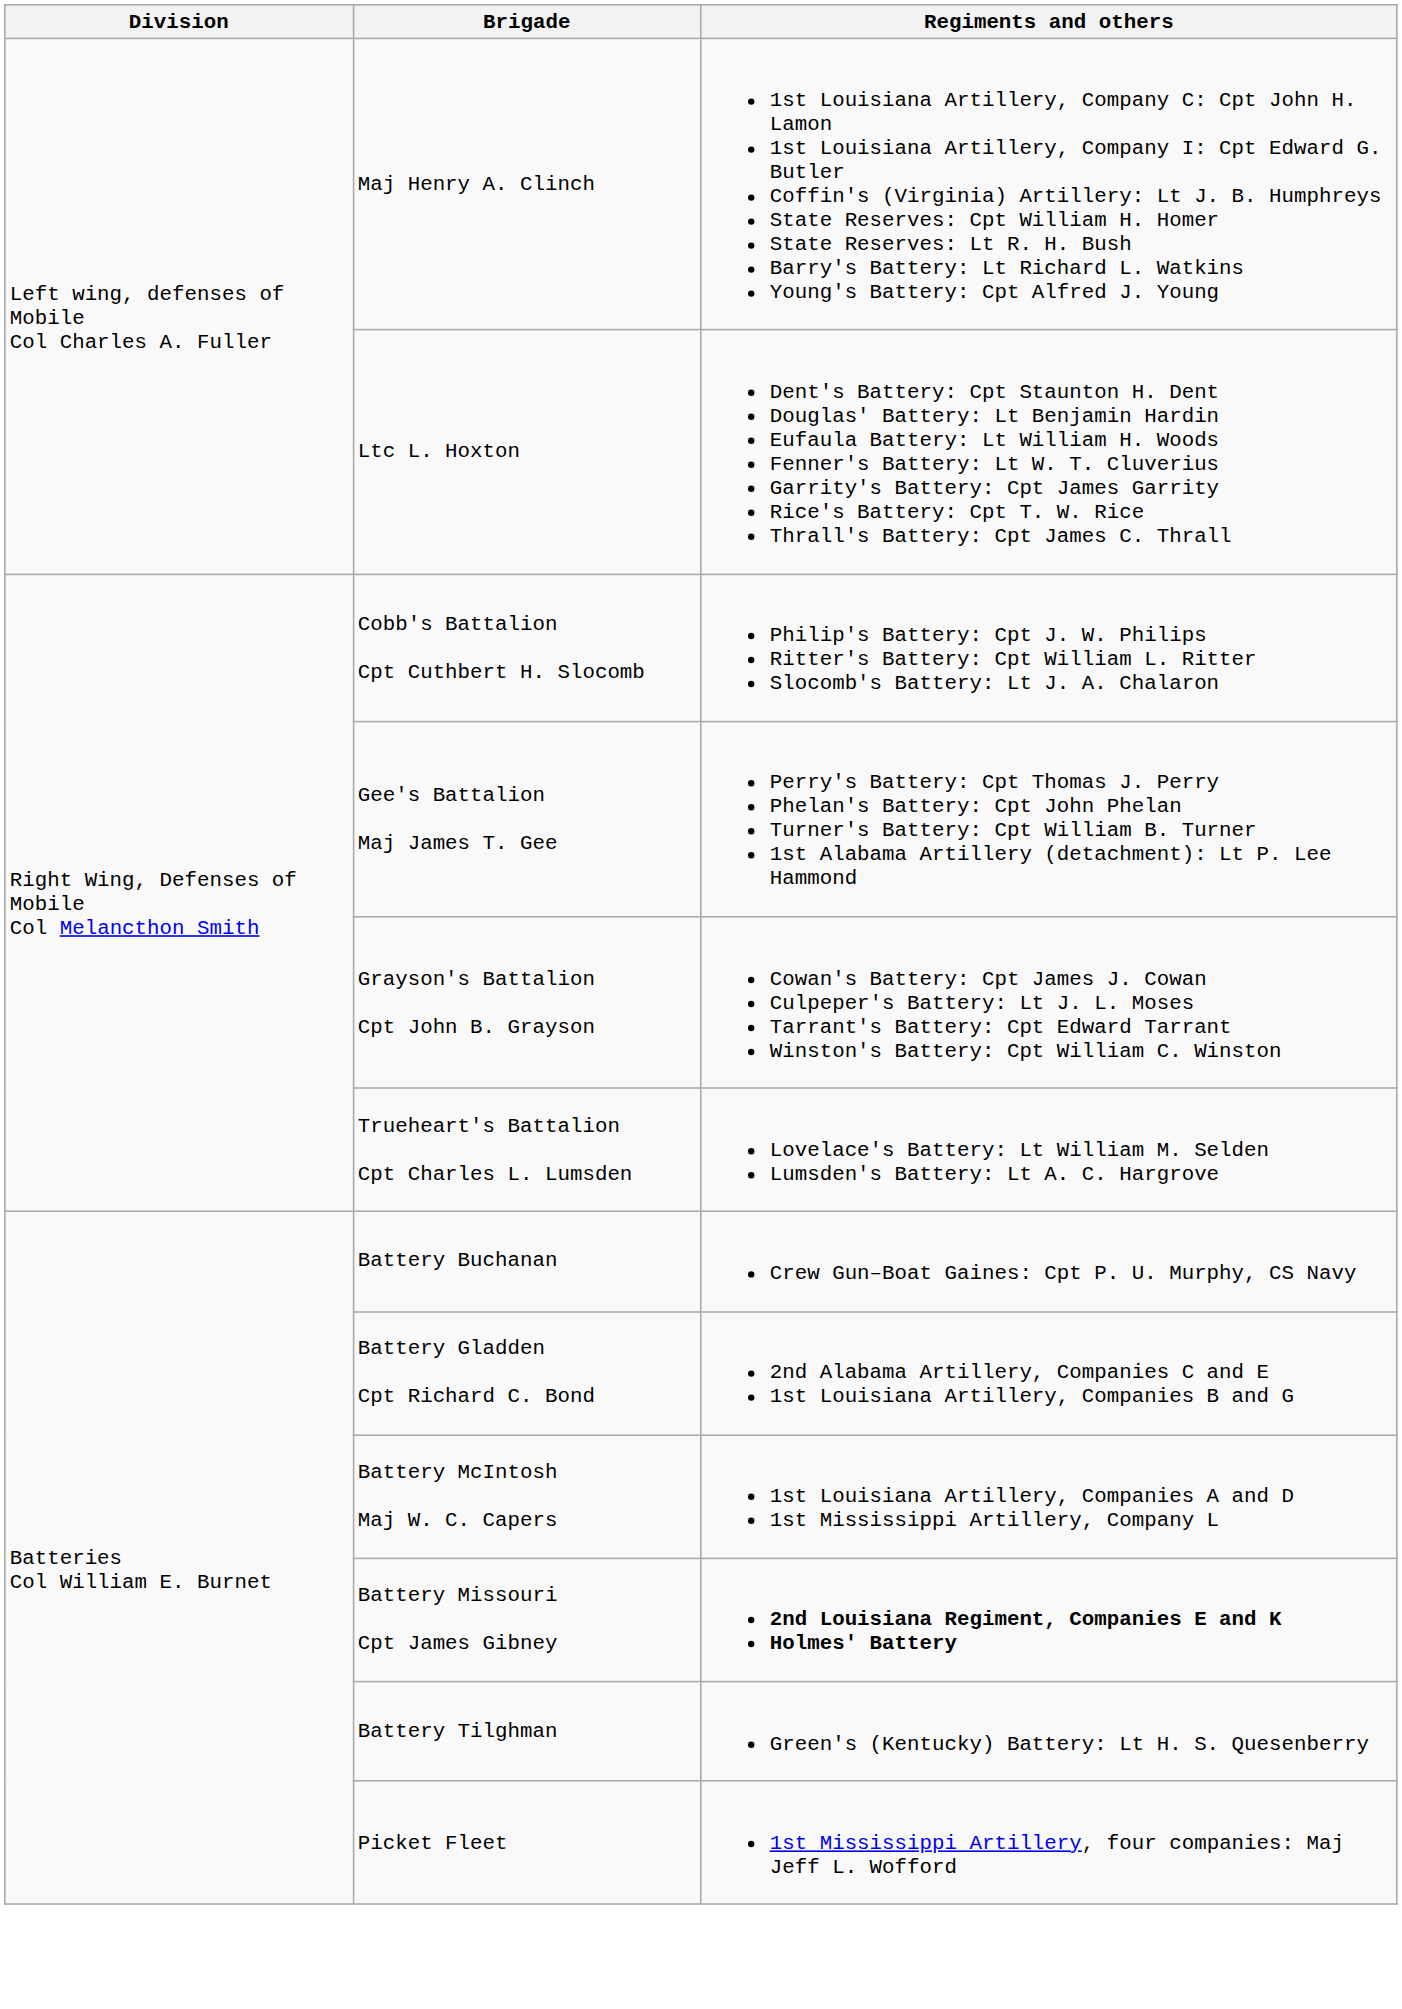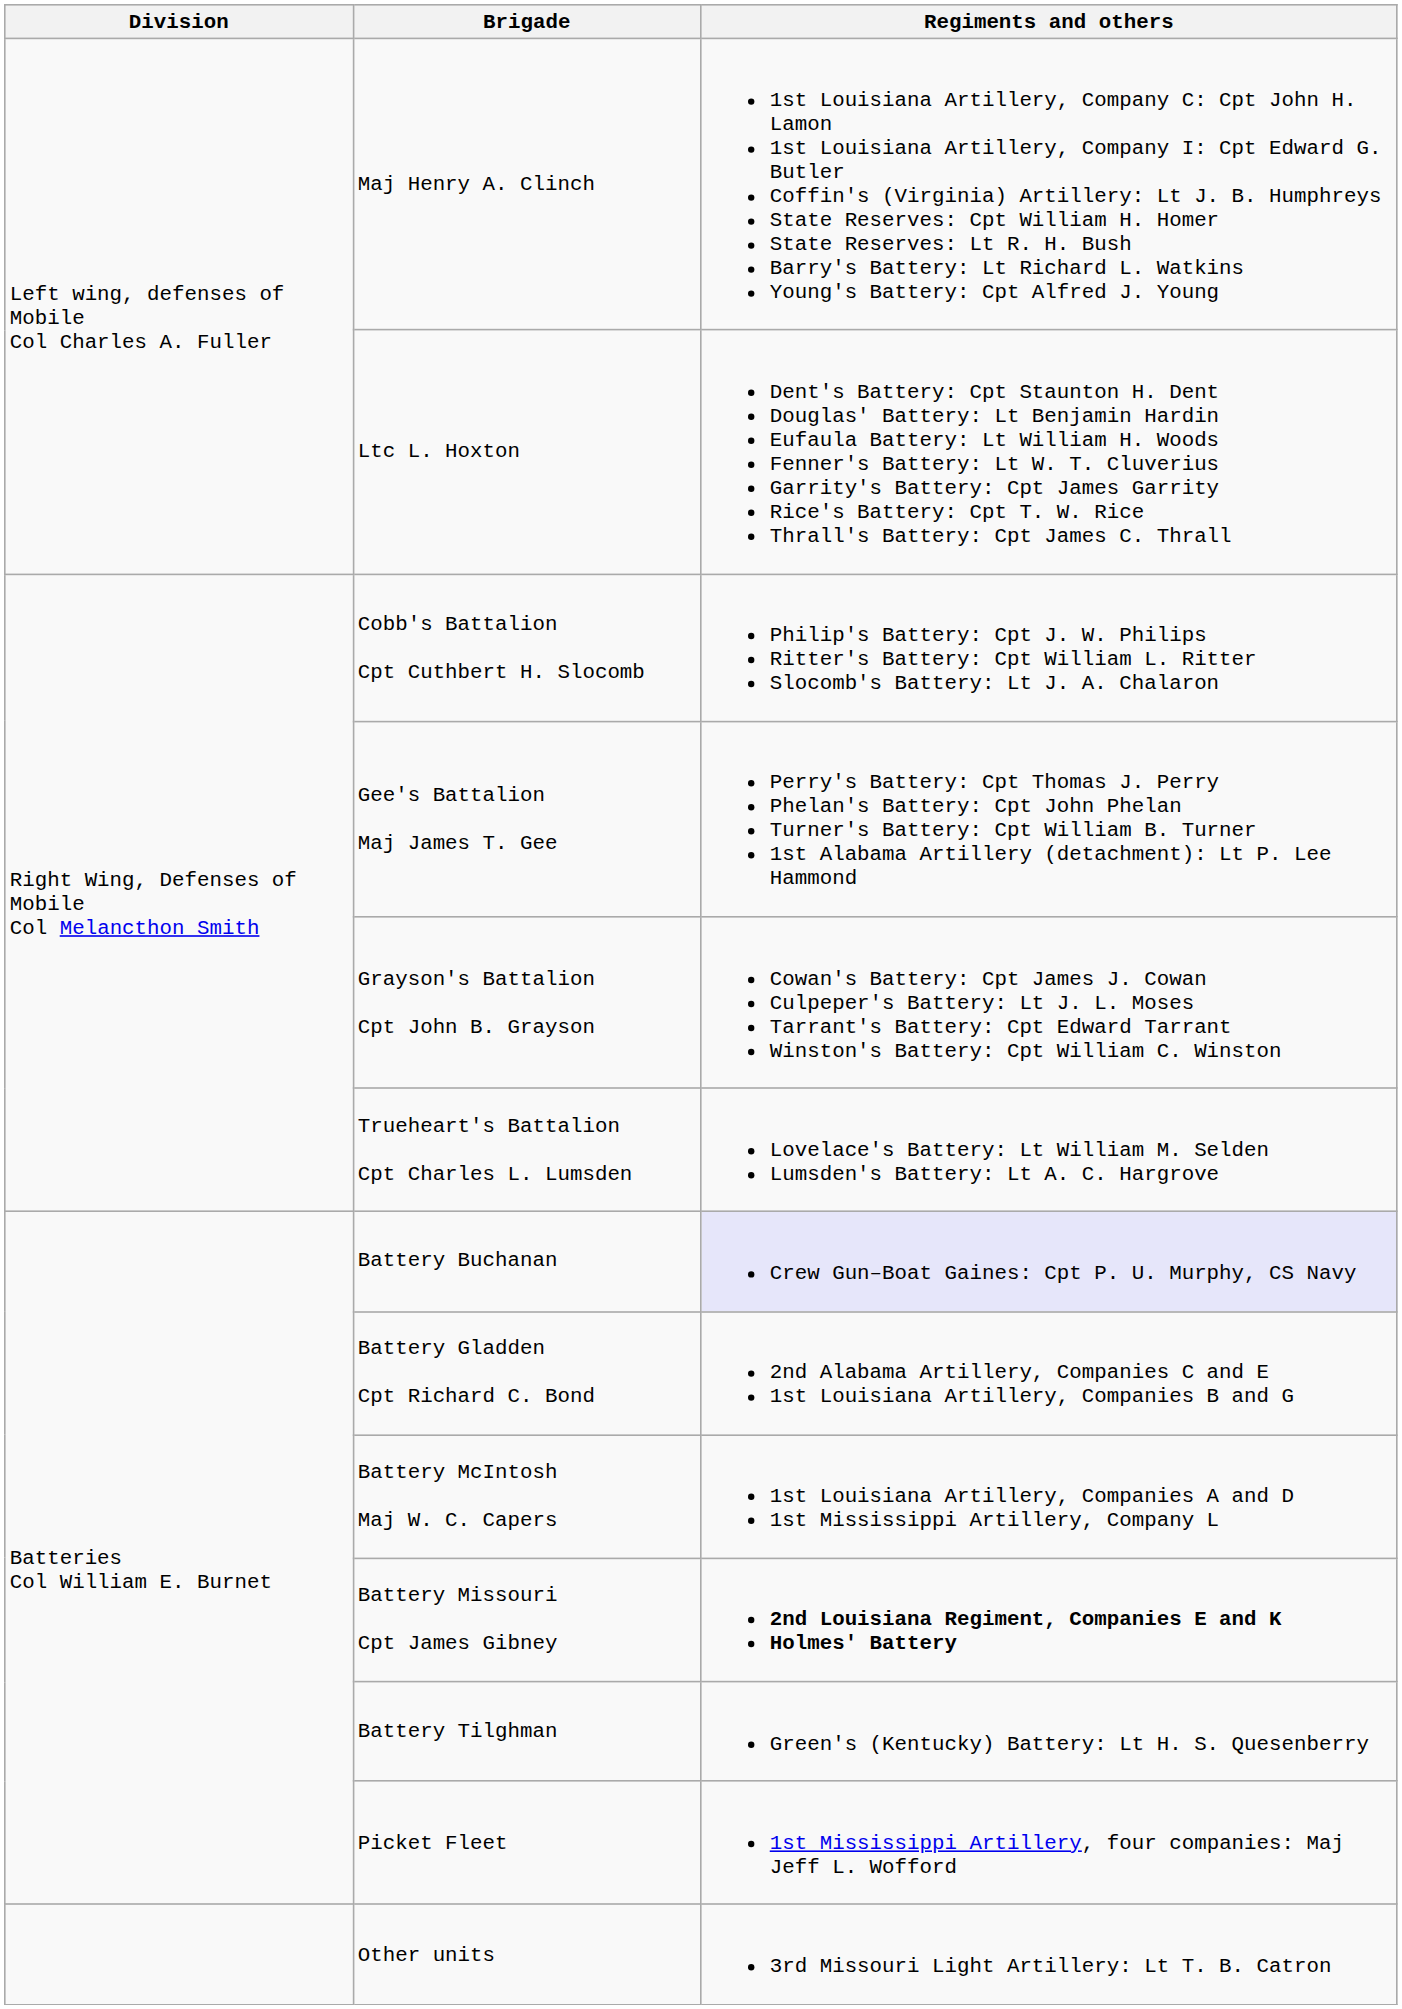(1049, 1273) no background -> (1049, 1273) lavender background
+ row: (426, 1954)
